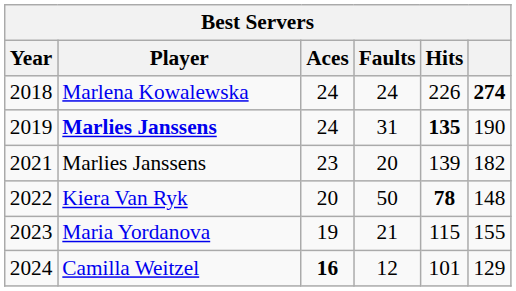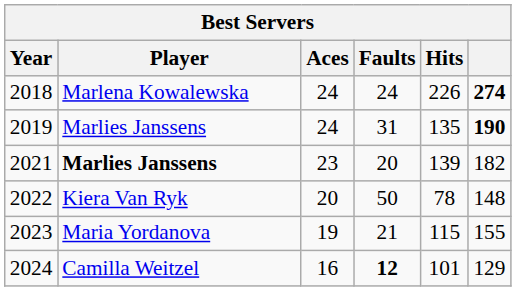(140, 127) bold -> (134, 127) normal
(444, 127) bold -> (444, 127) normal
(489, 127) normal -> (489, 127) bold
(134, 163) normal -> (140, 163) bold
(444, 198) bold -> (444, 198) normal
(327, 268) bold -> (327, 268) normal
(387, 268) normal -> (387, 268) bold
